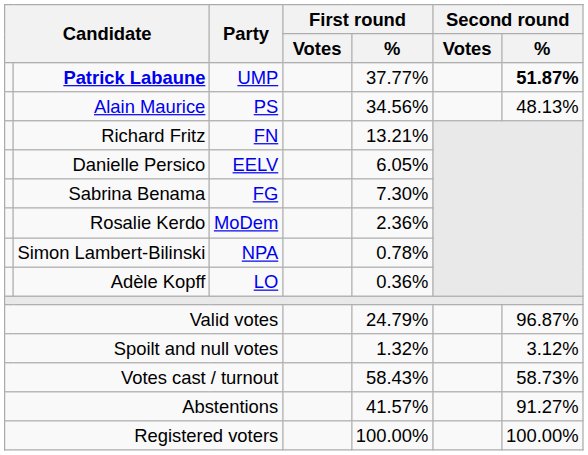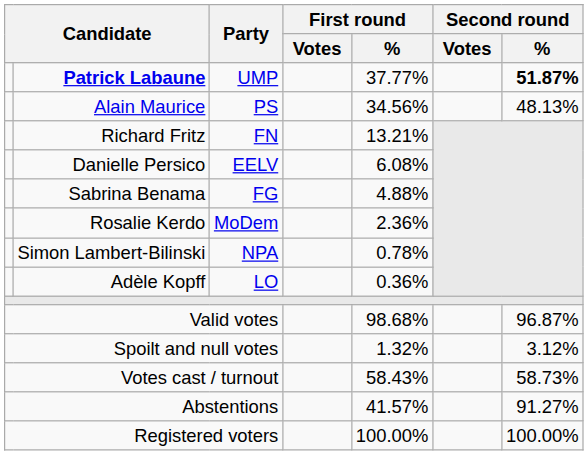(402, 165) 6.05% -> (402, 165) 6.08%
(402, 194) 7.30% -> (402, 194) 4.88%
(397, 319) 24.79% -> (397, 319) 98.68%
